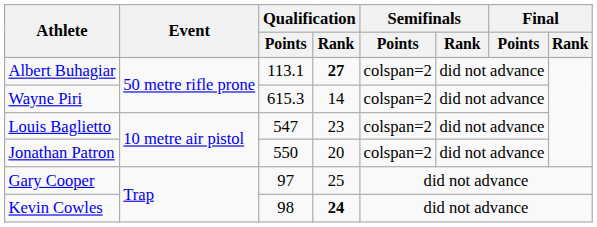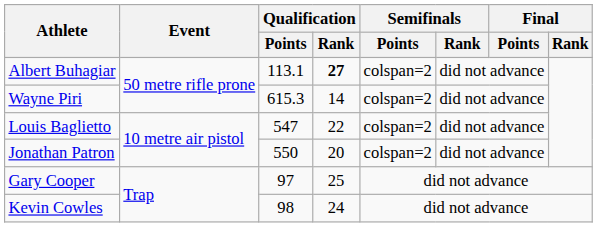(336, 126) 23 -> (336, 126) 22
(336, 208) bold -> (336, 208) normal
